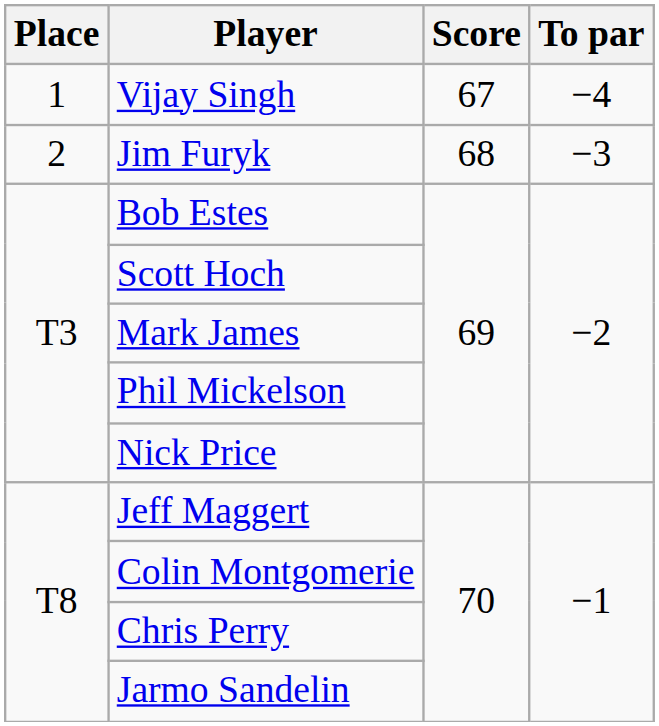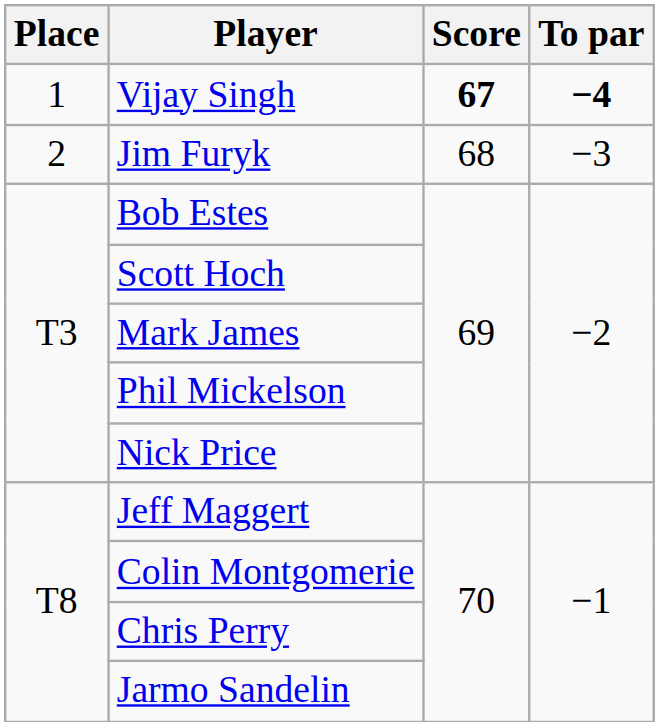(476, 93) normal -> (476, 93) bold
(591, 93) normal -> (591, 93) bold
